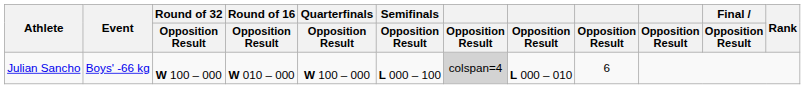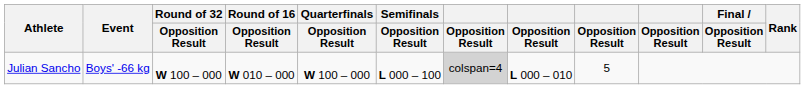(607, 68) 6 -> (607, 68) 5
